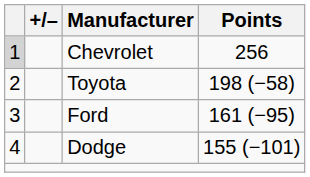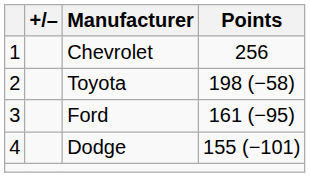(15, 52) lightgrey background -> (15, 52) no background
